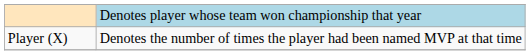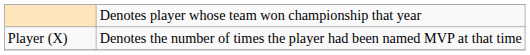(260, 15) lightblue background -> (260, 15) no background
